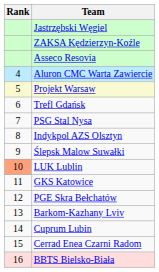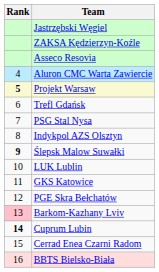(18, 89) normal -> (18, 89) bold
(18, 151) normal -> (18, 151) bold
(18, 167) lightsalmon background -> (18, 167) no background
(18, 213) no background -> (18, 213) pink background
(18, 228) normal -> (18, 228) bold
